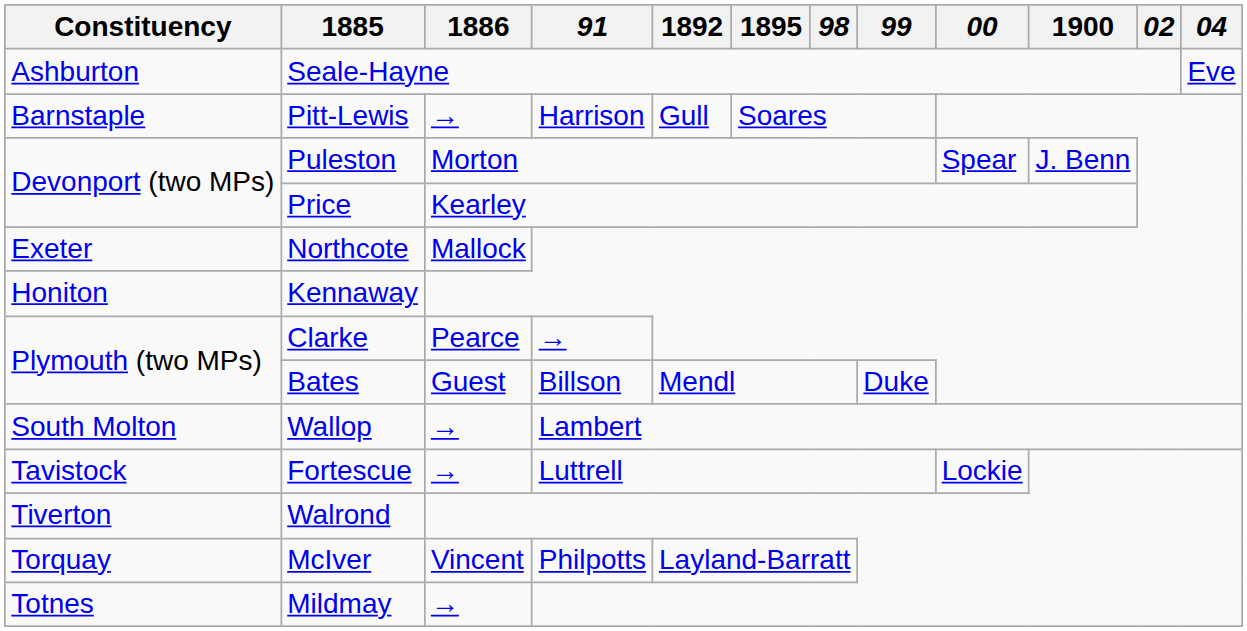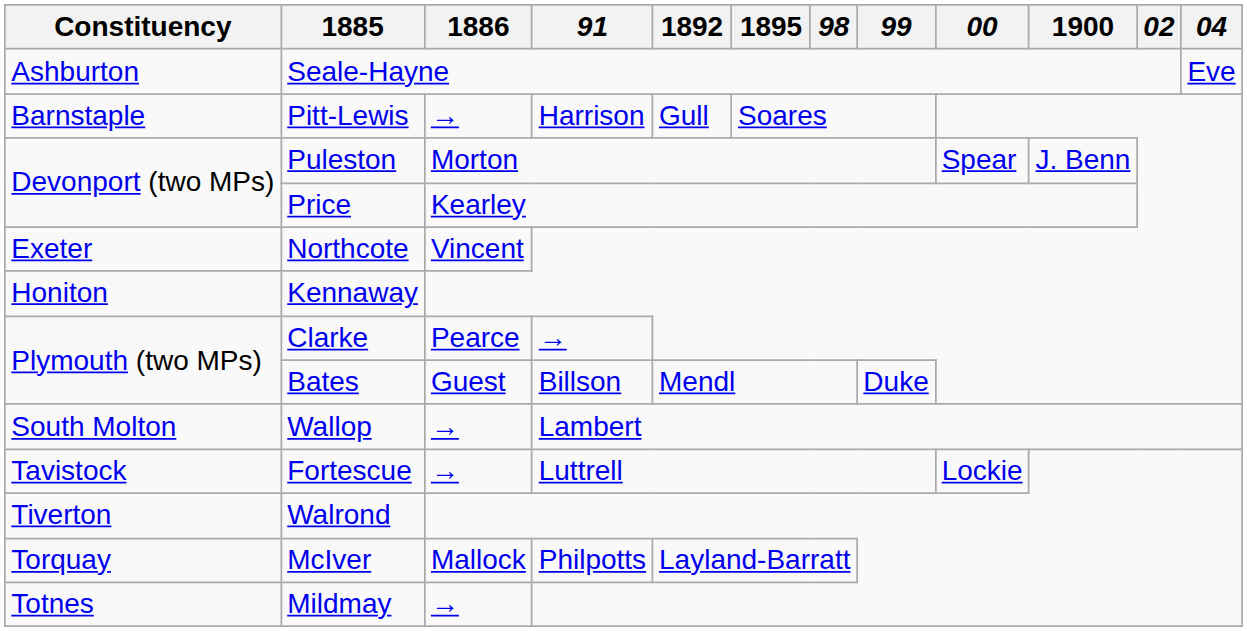(478, 248) Mallock -> (477, 248) Vincent
(477, 559) Vincent -> (478, 559) Mallock
